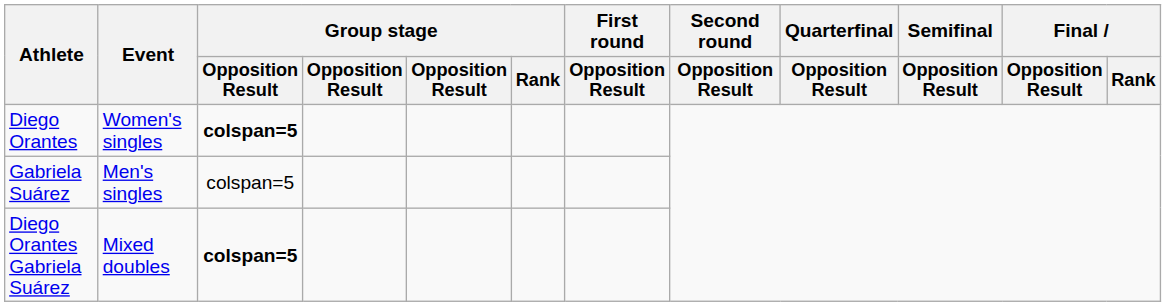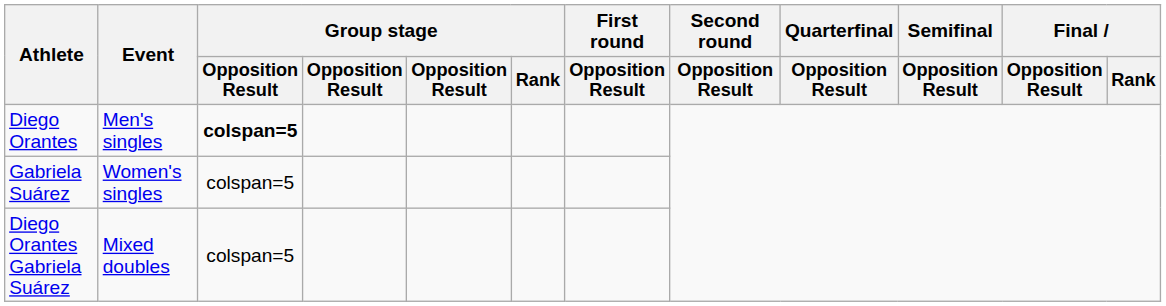(142, 131) Women's singles -> (133, 131) Men's singles
(133, 182) Men's singles -> (142, 182) Women's singles
(250, 255) bold -> (250, 255) normal
